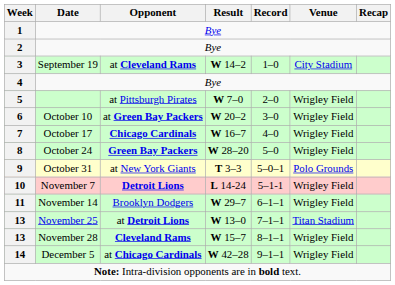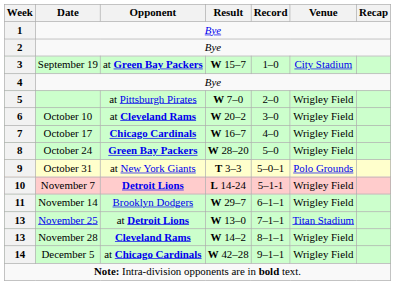(153, 64) at Cleveland Rams -> (153, 64) at Green Bay Packers
(228, 64) W 14–2 -> (228, 64) W 15–7
(153, 116) at Green Bay Packers -> (153, 116) at Cleveland Rams
(228, 237) W 15–7 -> (228, 237) W 14–2
